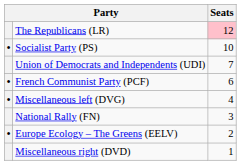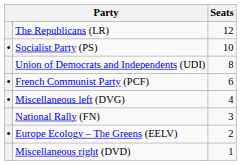(228, 30) pink background -> (228, 30) no background
(231, 65) 7 -> (231, 65) 8
